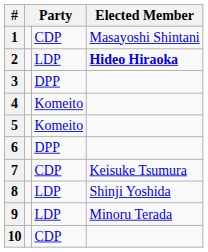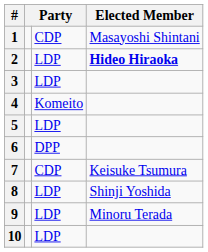(47, 81) DPP -> (48, 81) LDP
(59, 125) Komeito -> (48, 125) LDP
(48, 236) CDP -> (48, 236) LDP
